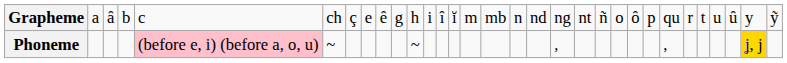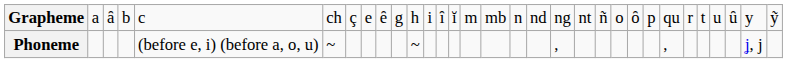(228, 44) pink background -> (228, 44) no background
(754, 44) gold background -> (754, 44) no background
